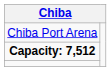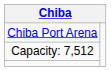(52, 51) bold -> (52, 51) normal
